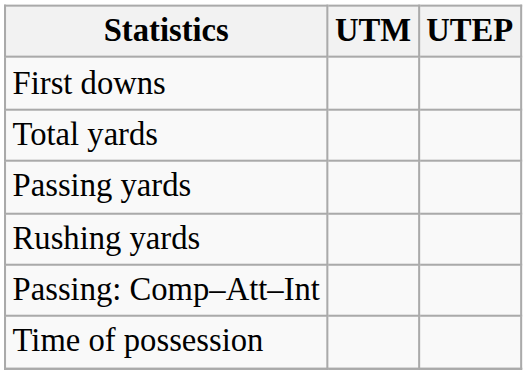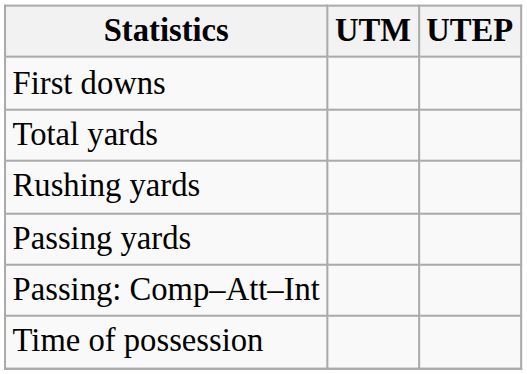rows swapped: (106, 238) <-> (102, 186)
